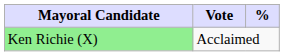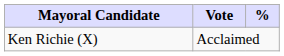(53, 39) lightgreen background -> (53, 39) no background
